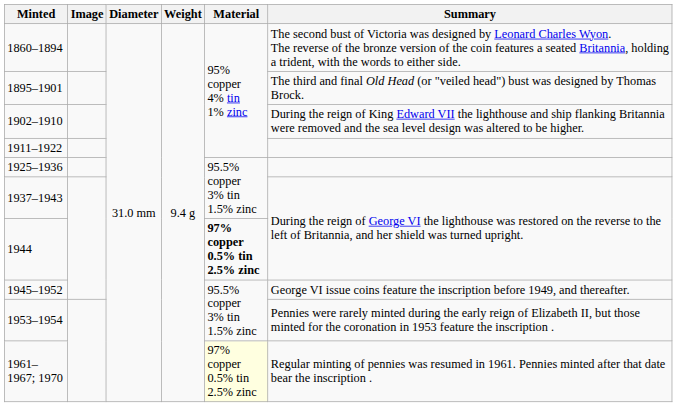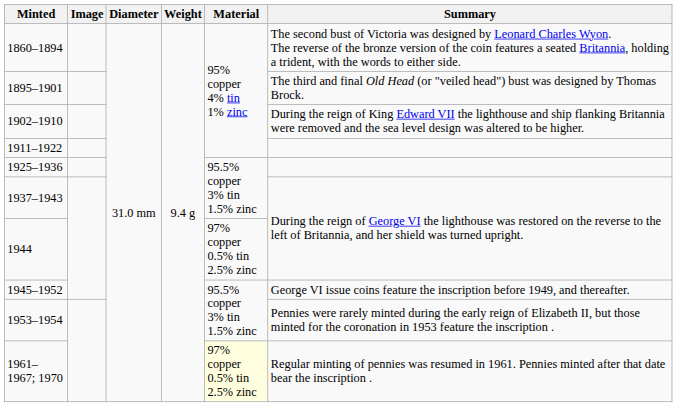(233, 249) bold -> (232, 249) normal
